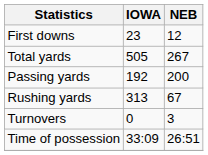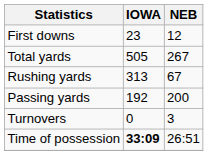rows swapped: (49, 98) <-> (49, 77)
(142, 139) normal -> (143, 139) bold
